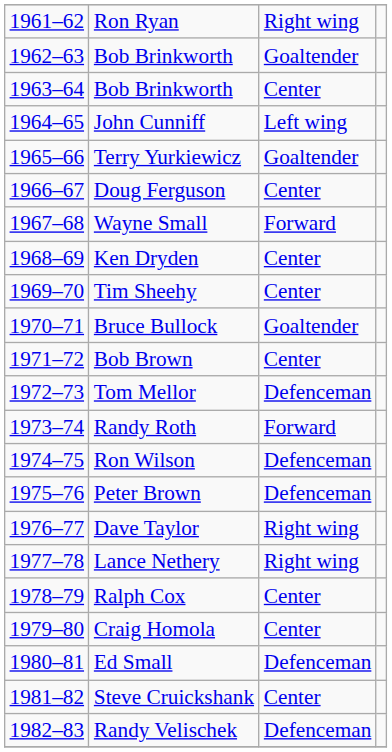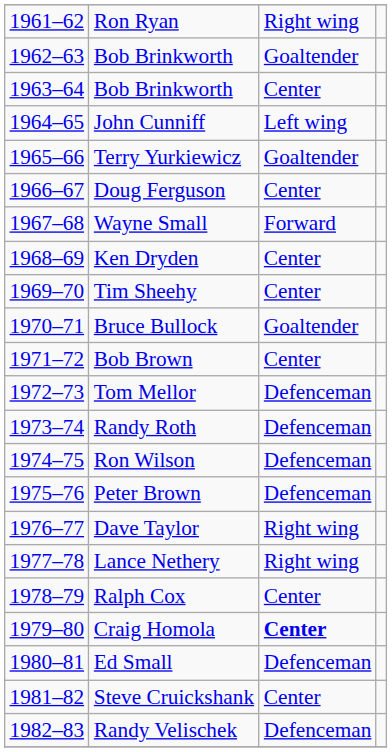(300, 426) Forward -> (318, 426) Defenceman
(292, 628) normal -> (295, 628) bold
